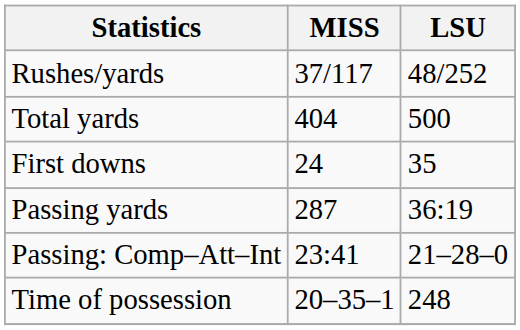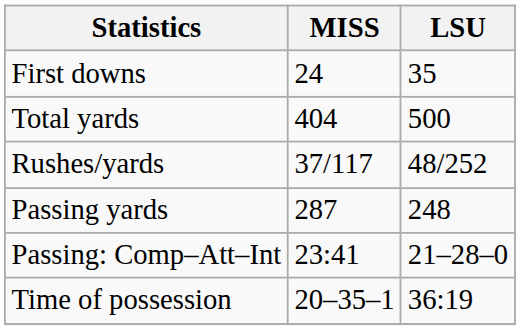rows swapped: (79, 164) <-> (88, 73)
(440, 209) 36:19 -> (429, 209) 248
(429, 300) 248 -> (440, 300) 36:19
